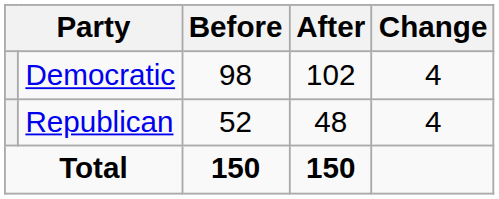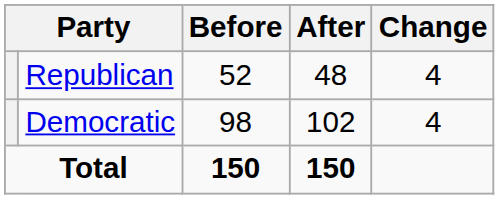rows swapped: (100, 74) <-> (99, 121)
